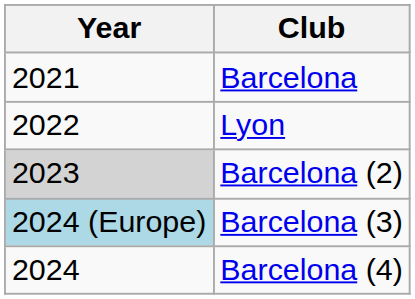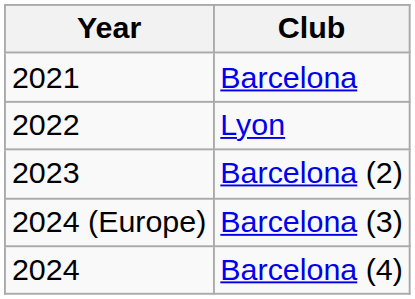(46, 173) lightgrey background -> (46, 173) no background
(109, 221) lightblue background -> (109, 221) no background
